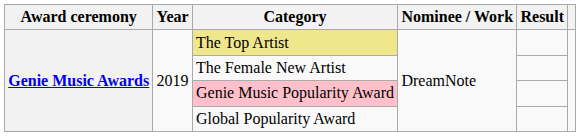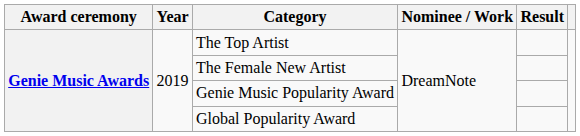(242, 42) khaki background -> (242, 42) no background
(295, 93) pink background -> (295, 93) no background
